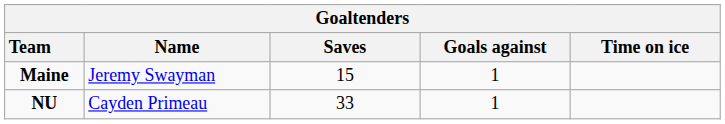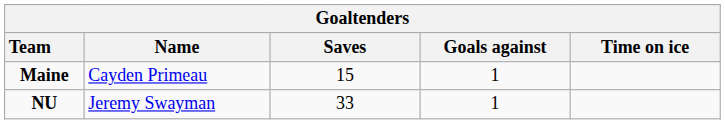(152, 75) Jeremy Swayman -> (148, 75) Cayden Primeau
(148, 103) Cayden Primeau -> (152, 103) Jeremy Swayman
